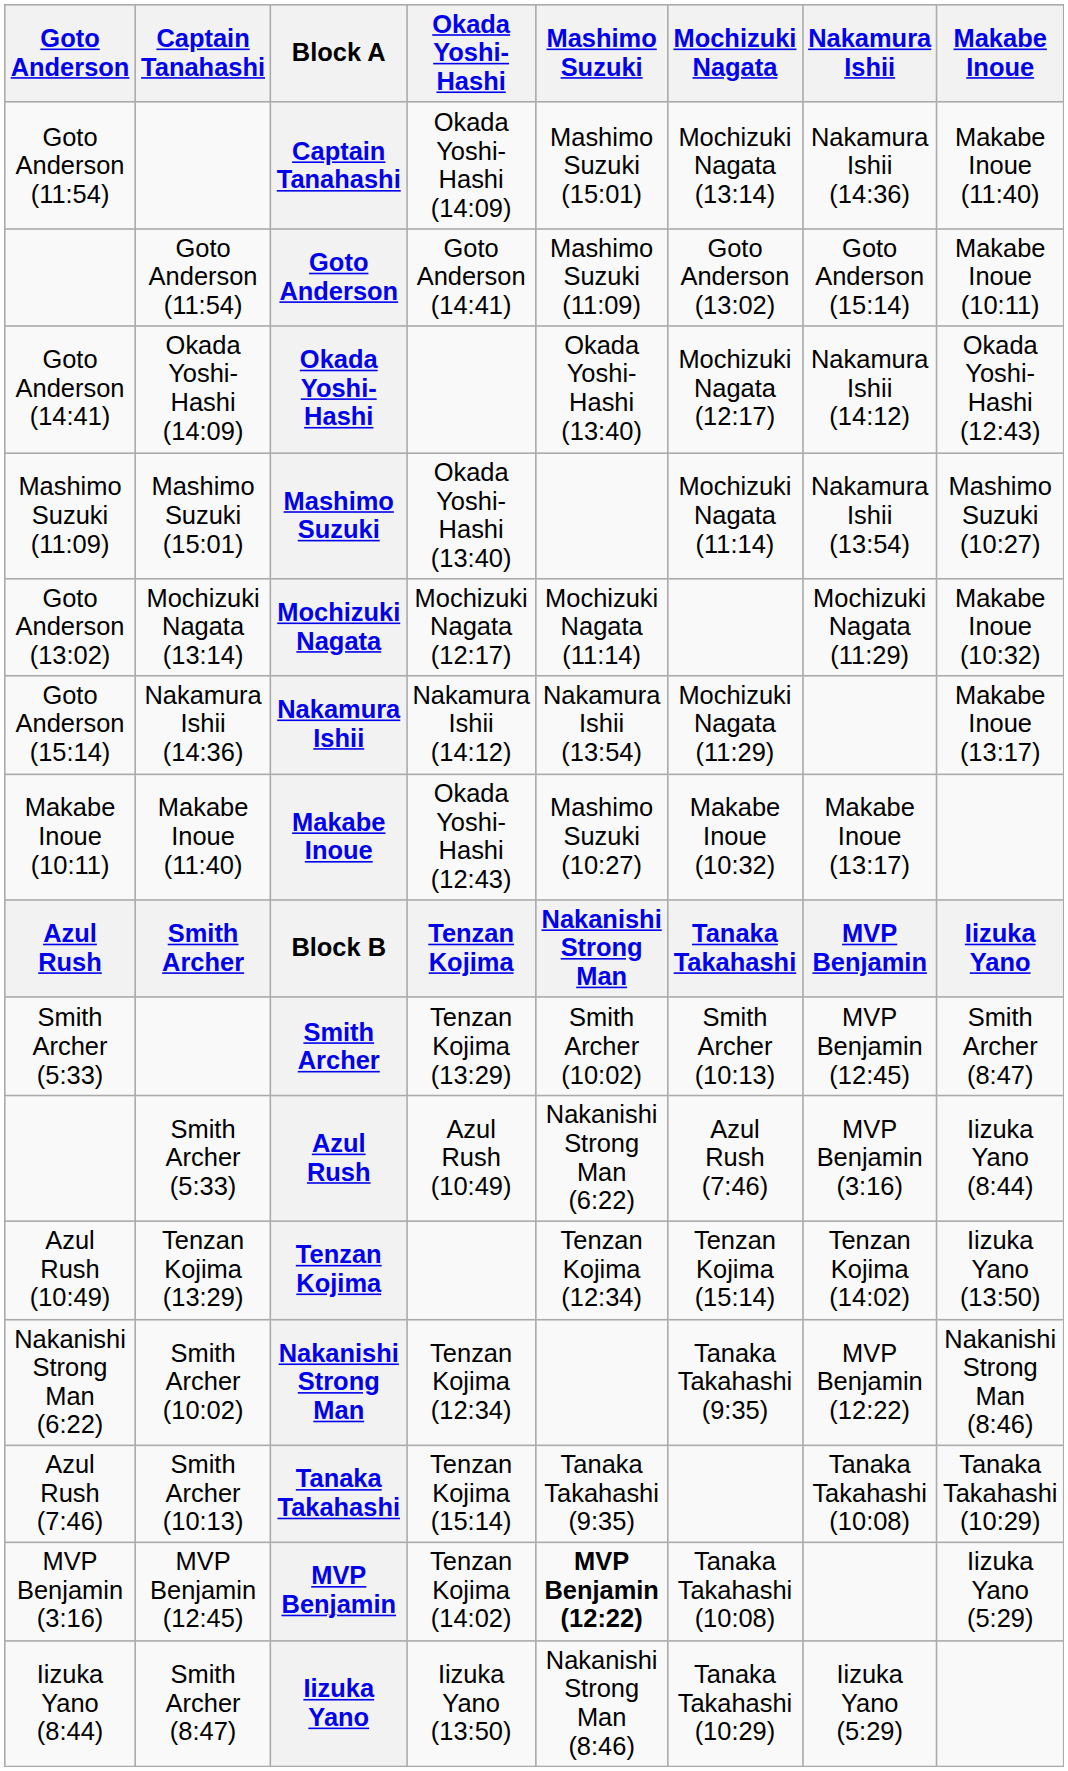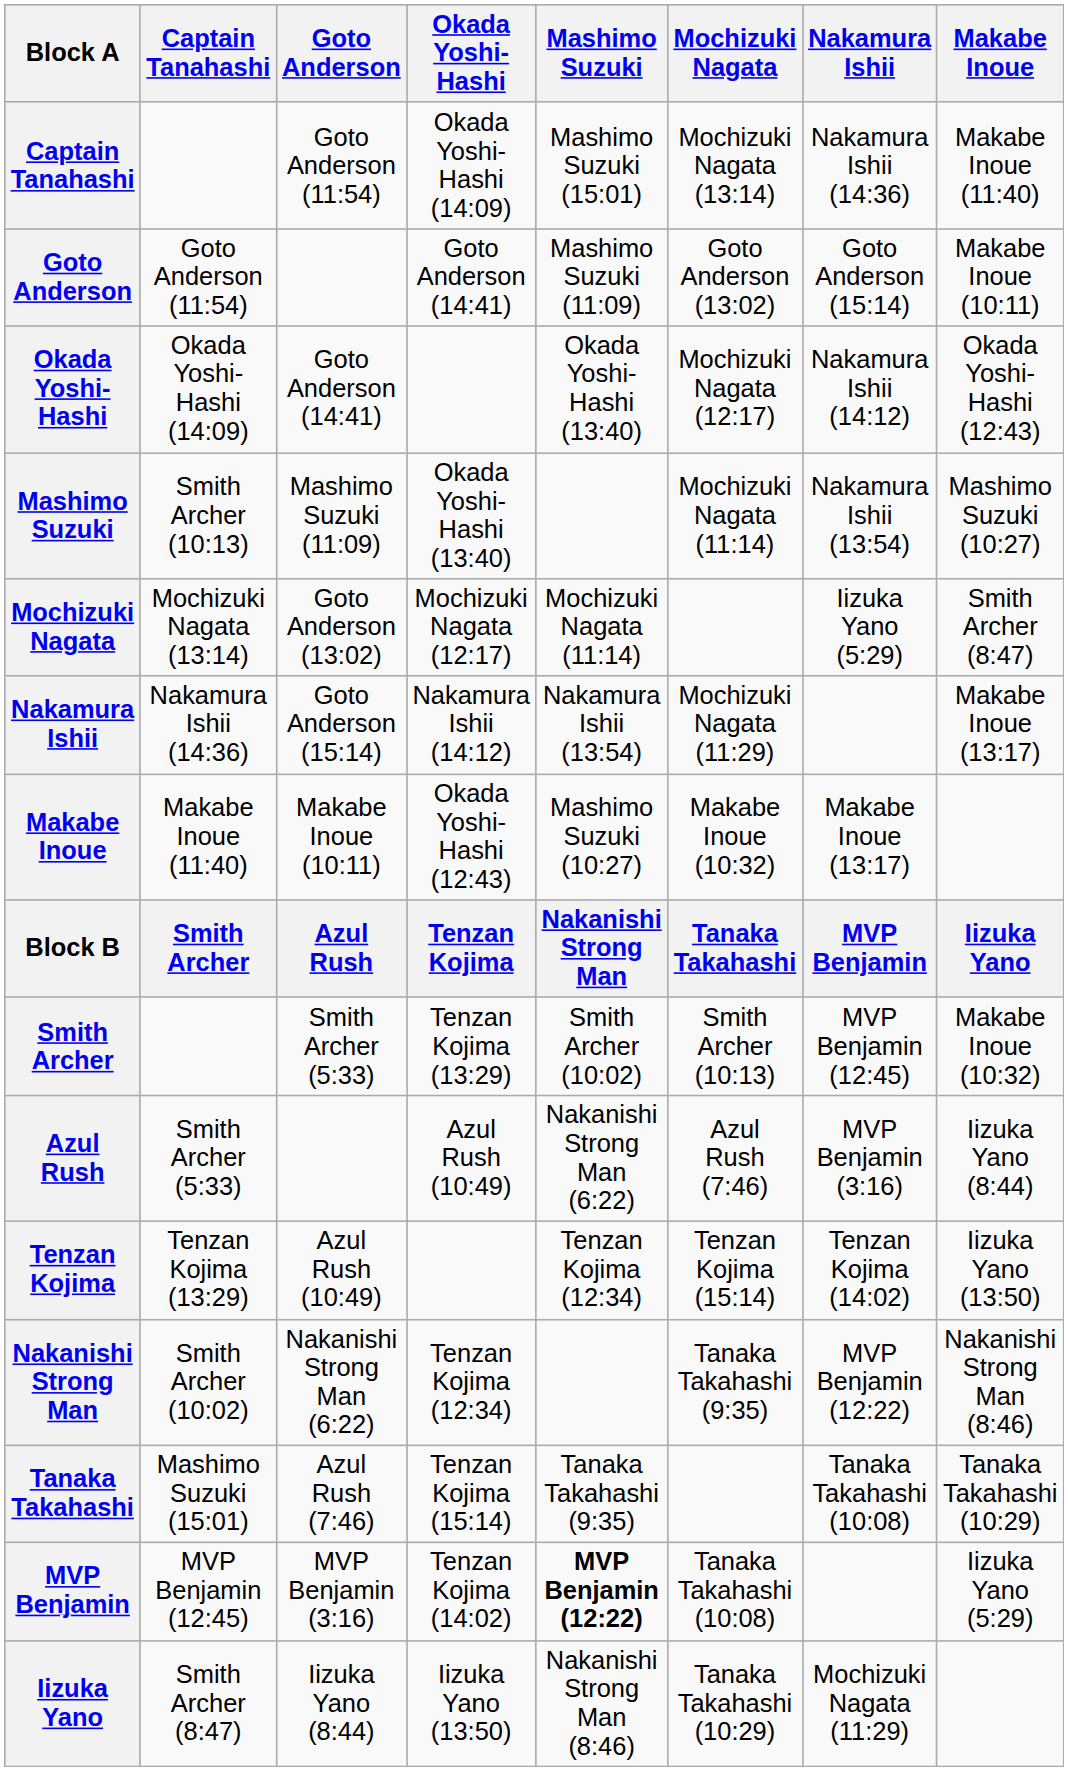columns swapped: (339, 53) <-> (70, 53)
(203, 515) Mashimo Suzuki (15:01) -> (208, 515) Smith Archer (10:13)
(870, 627) Mochizuki Nagata (11:29) -> (870, 627) Iizuka Yano (5:29)
(1000, 627) Makabe Inoue (10:32) -> (1000, 627) Smith Archer (8:47)
(1000, 1046) Smith Archer (8:47) -> (1000, 1046) Makabe Inoue (10:32)
(203, 1493) Smith Archer (10:13) -> (208, 1493) Mashimo Suzuki (15:01)
(870, 1703) Iizuka Yano (5:29) -> (870, 1703) Mochizuki Nagata (11:29)
